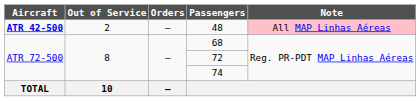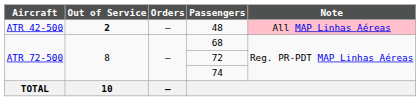(35, 27) bold -> (35, 27) normal
(107, 27) normal -> (107, 27) bold
